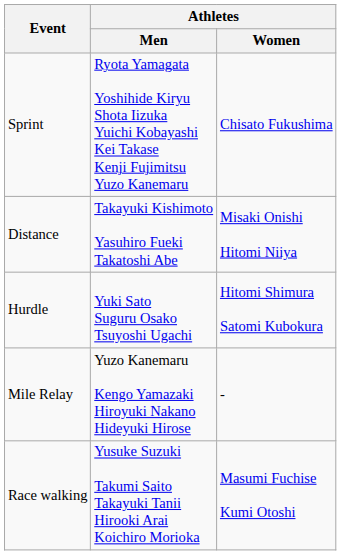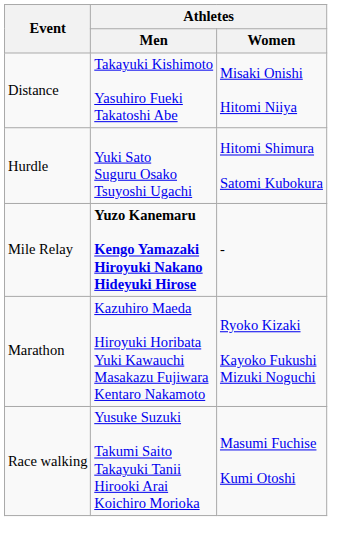- row: (26, 124)
(145, 394) normal -> (148, 250) bold
+ row: (36, 351)
